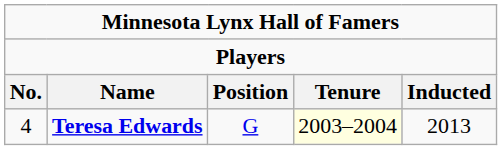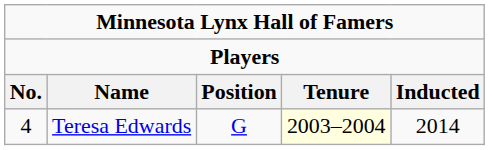(127, 126) bold -> (122, 126) normal
(449, 126) 2013 -> (438, 126) 2014
